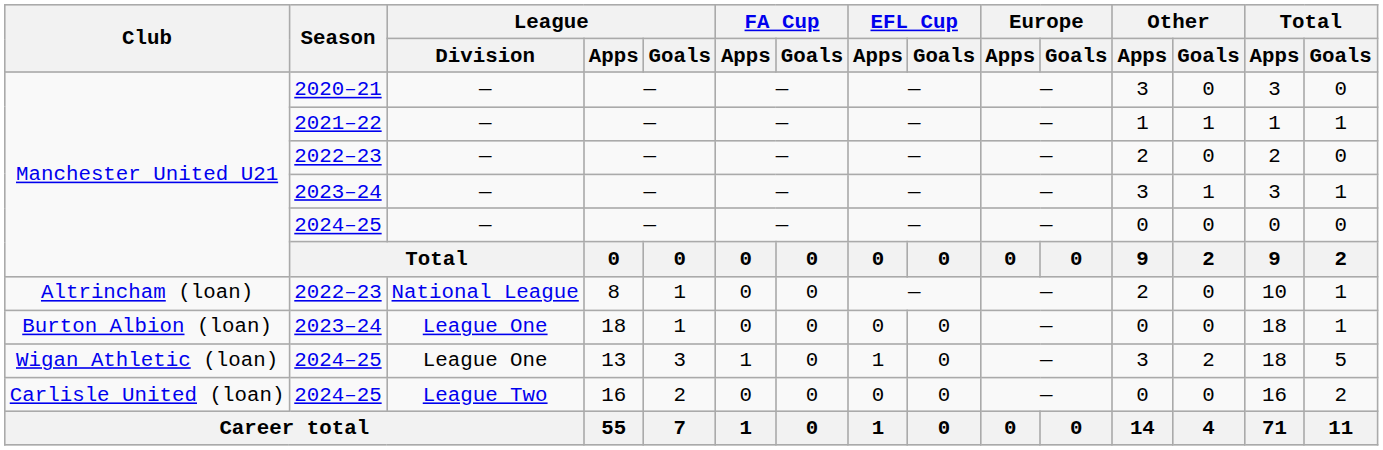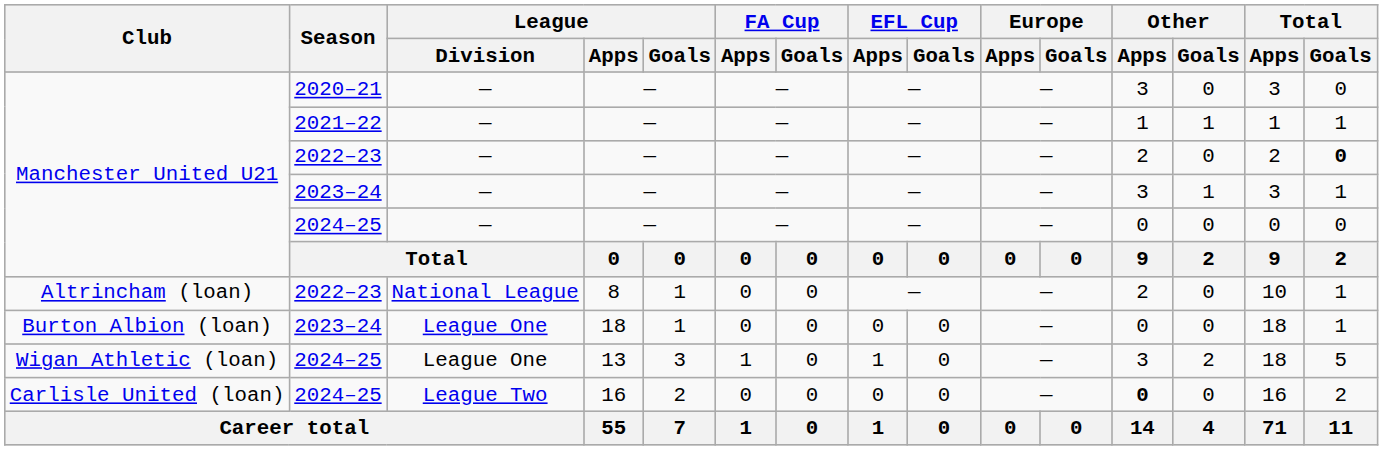(1341, 157) normal -> (1341, 157) bold
(1142, 395) normal -> (1142, 395) bold
